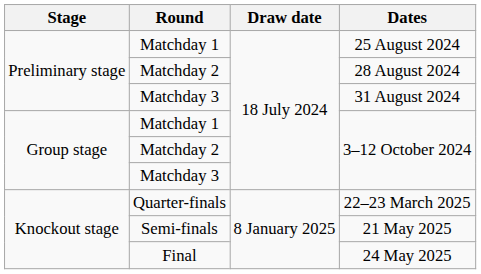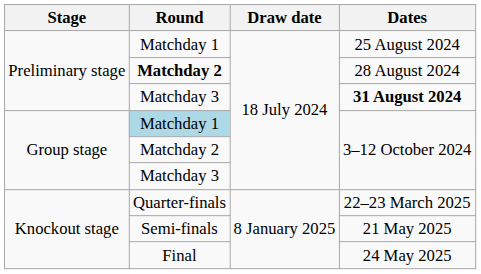(179, 70) normal -> (179, 70) bold
(407, 96) normal -> (407, 96) bold
(179, 123) no background -> (179, 123) lightblue background
